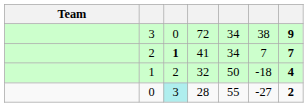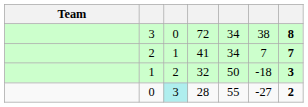(291, 33) 9 -> (291, 33) 8
(176, 53) bold -> (176, 53) normal
(291, 72) 4 -> (291, 72) 3
